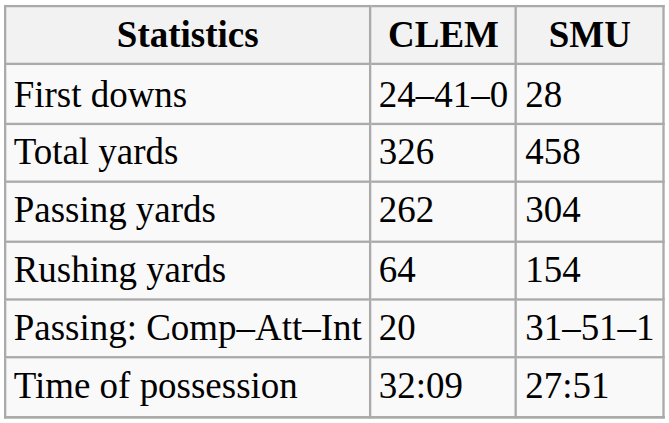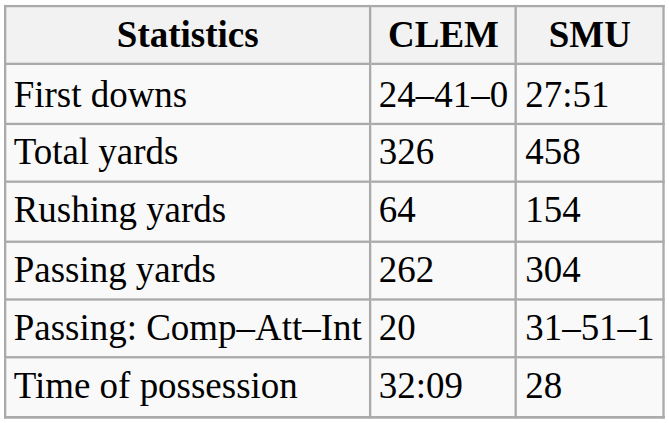(544, 93) 28 -> (567, 93) 27:51
rows swapped: (120, 269) <-> (115, 210)
(567, 386) 27:51 -> (544, 386) 28
